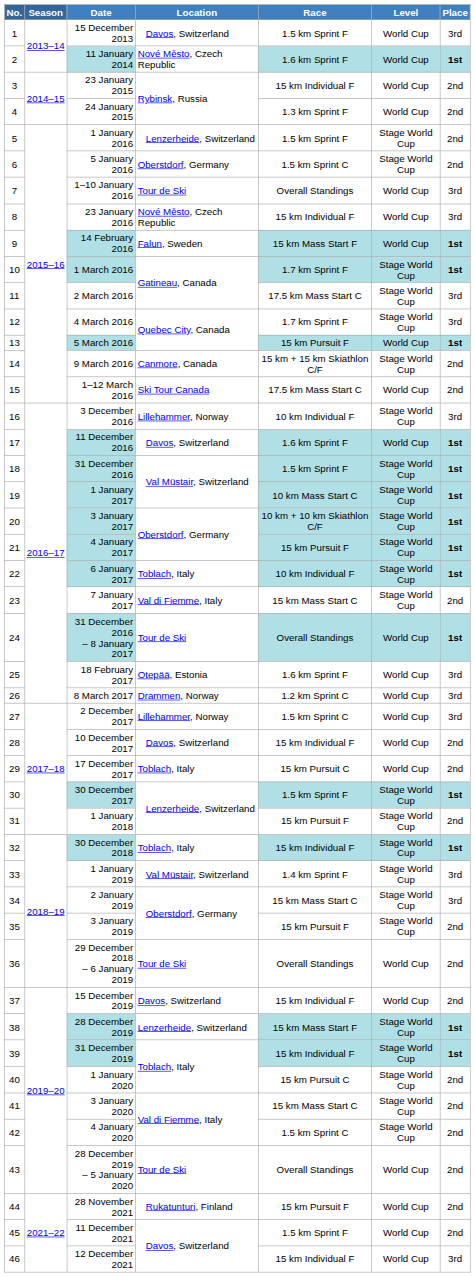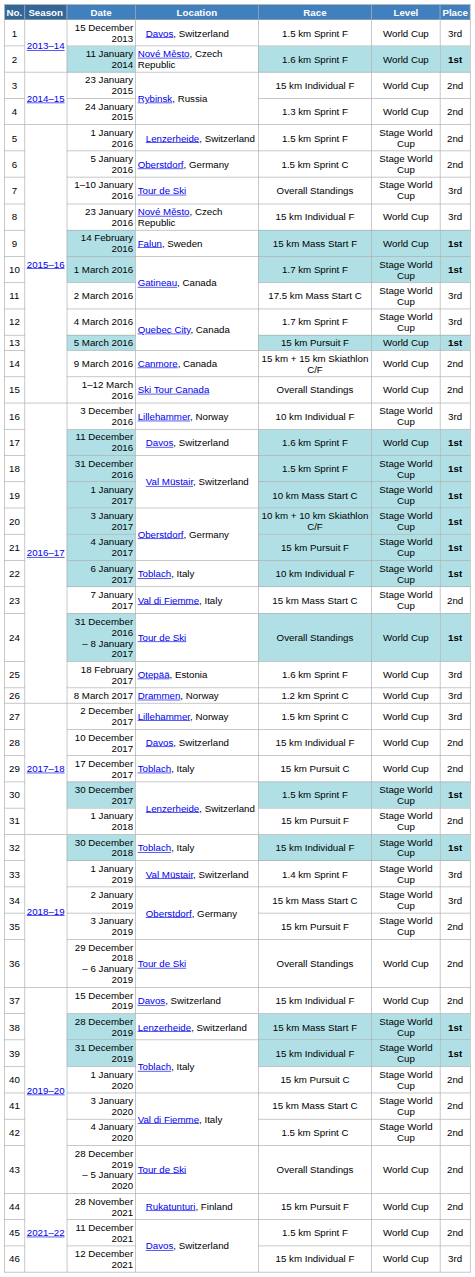(406, 191) World Cup -> (406, 191) Stage World Cup
(406, 364) Stage World Cup -> (406, 364) World Cup
(315, 390) 17.5 km Mass Start C -> (315, 390) Overall Standings
